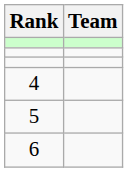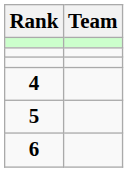(34, 83) normal -> (34, 83) bold
(34, 116) normal -> (34, 116) bold
(34, 149) normal -> (34, 149) bold
